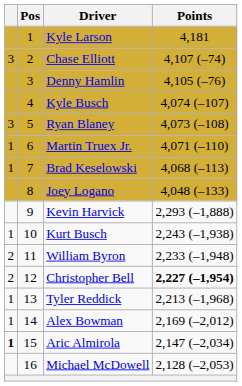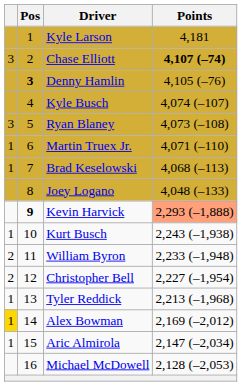(195, 59) normal -> (195, 59) bold
(30, 81) normal -> (30, 81) bold
(30, 211) normal -> (30, 211) bold
(195, 211) no background -> (195, 211) lightsalmon background
(195, 277) bold -> (195, 277) normal
(11, 320) no background -> (11, 320) gold background
(11, 342) bold -> (11, 342) normal
